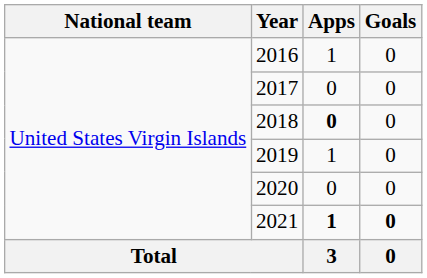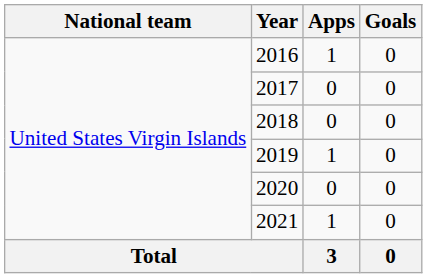(331, 121) bold -> (331, 121) normal
(331, 222) bold -> (331, 222) normal
(390, 222) bold -> (390, 222) normal
